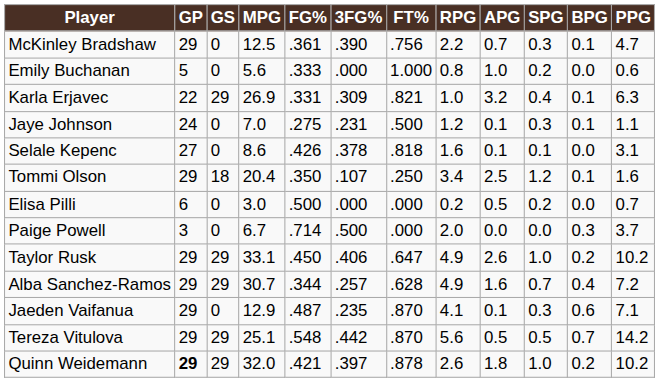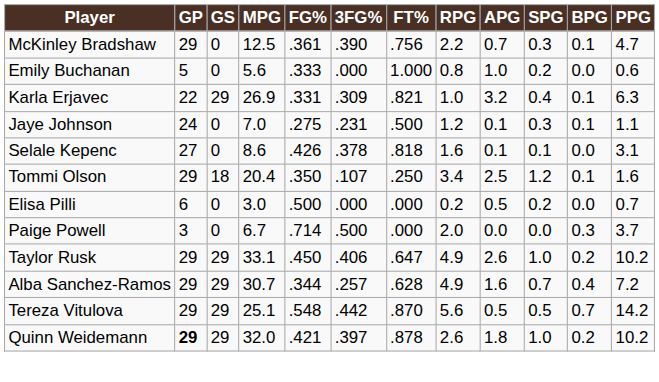- row: (71, 310)
